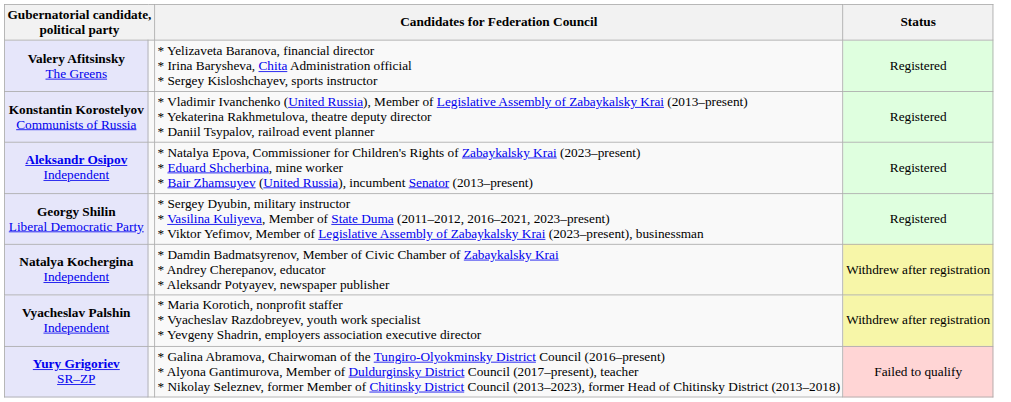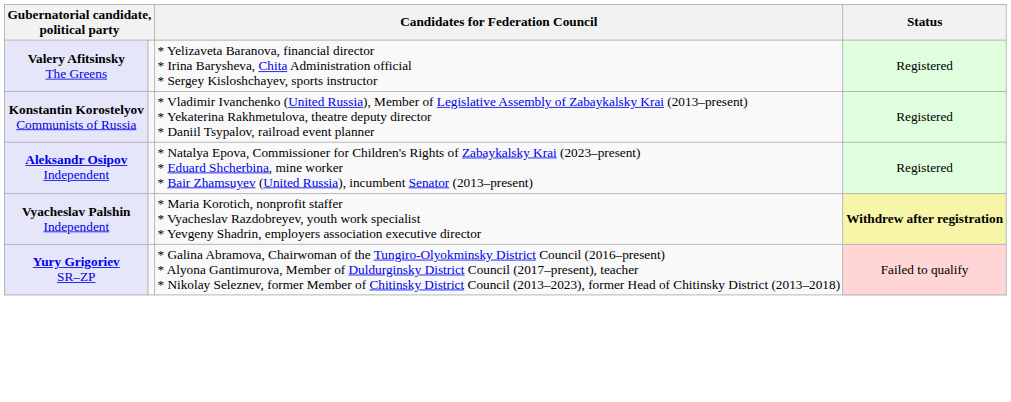- row: (76, 218)
- row: (76, 269)
(918, 320) normal -> (925, 218) bold
